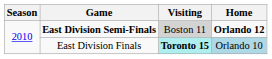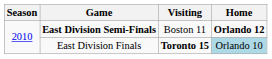(185, 29) lightgrey background -> (185, 29) no background
(185, 45) paleturquoise background -> (185, 45) no background
